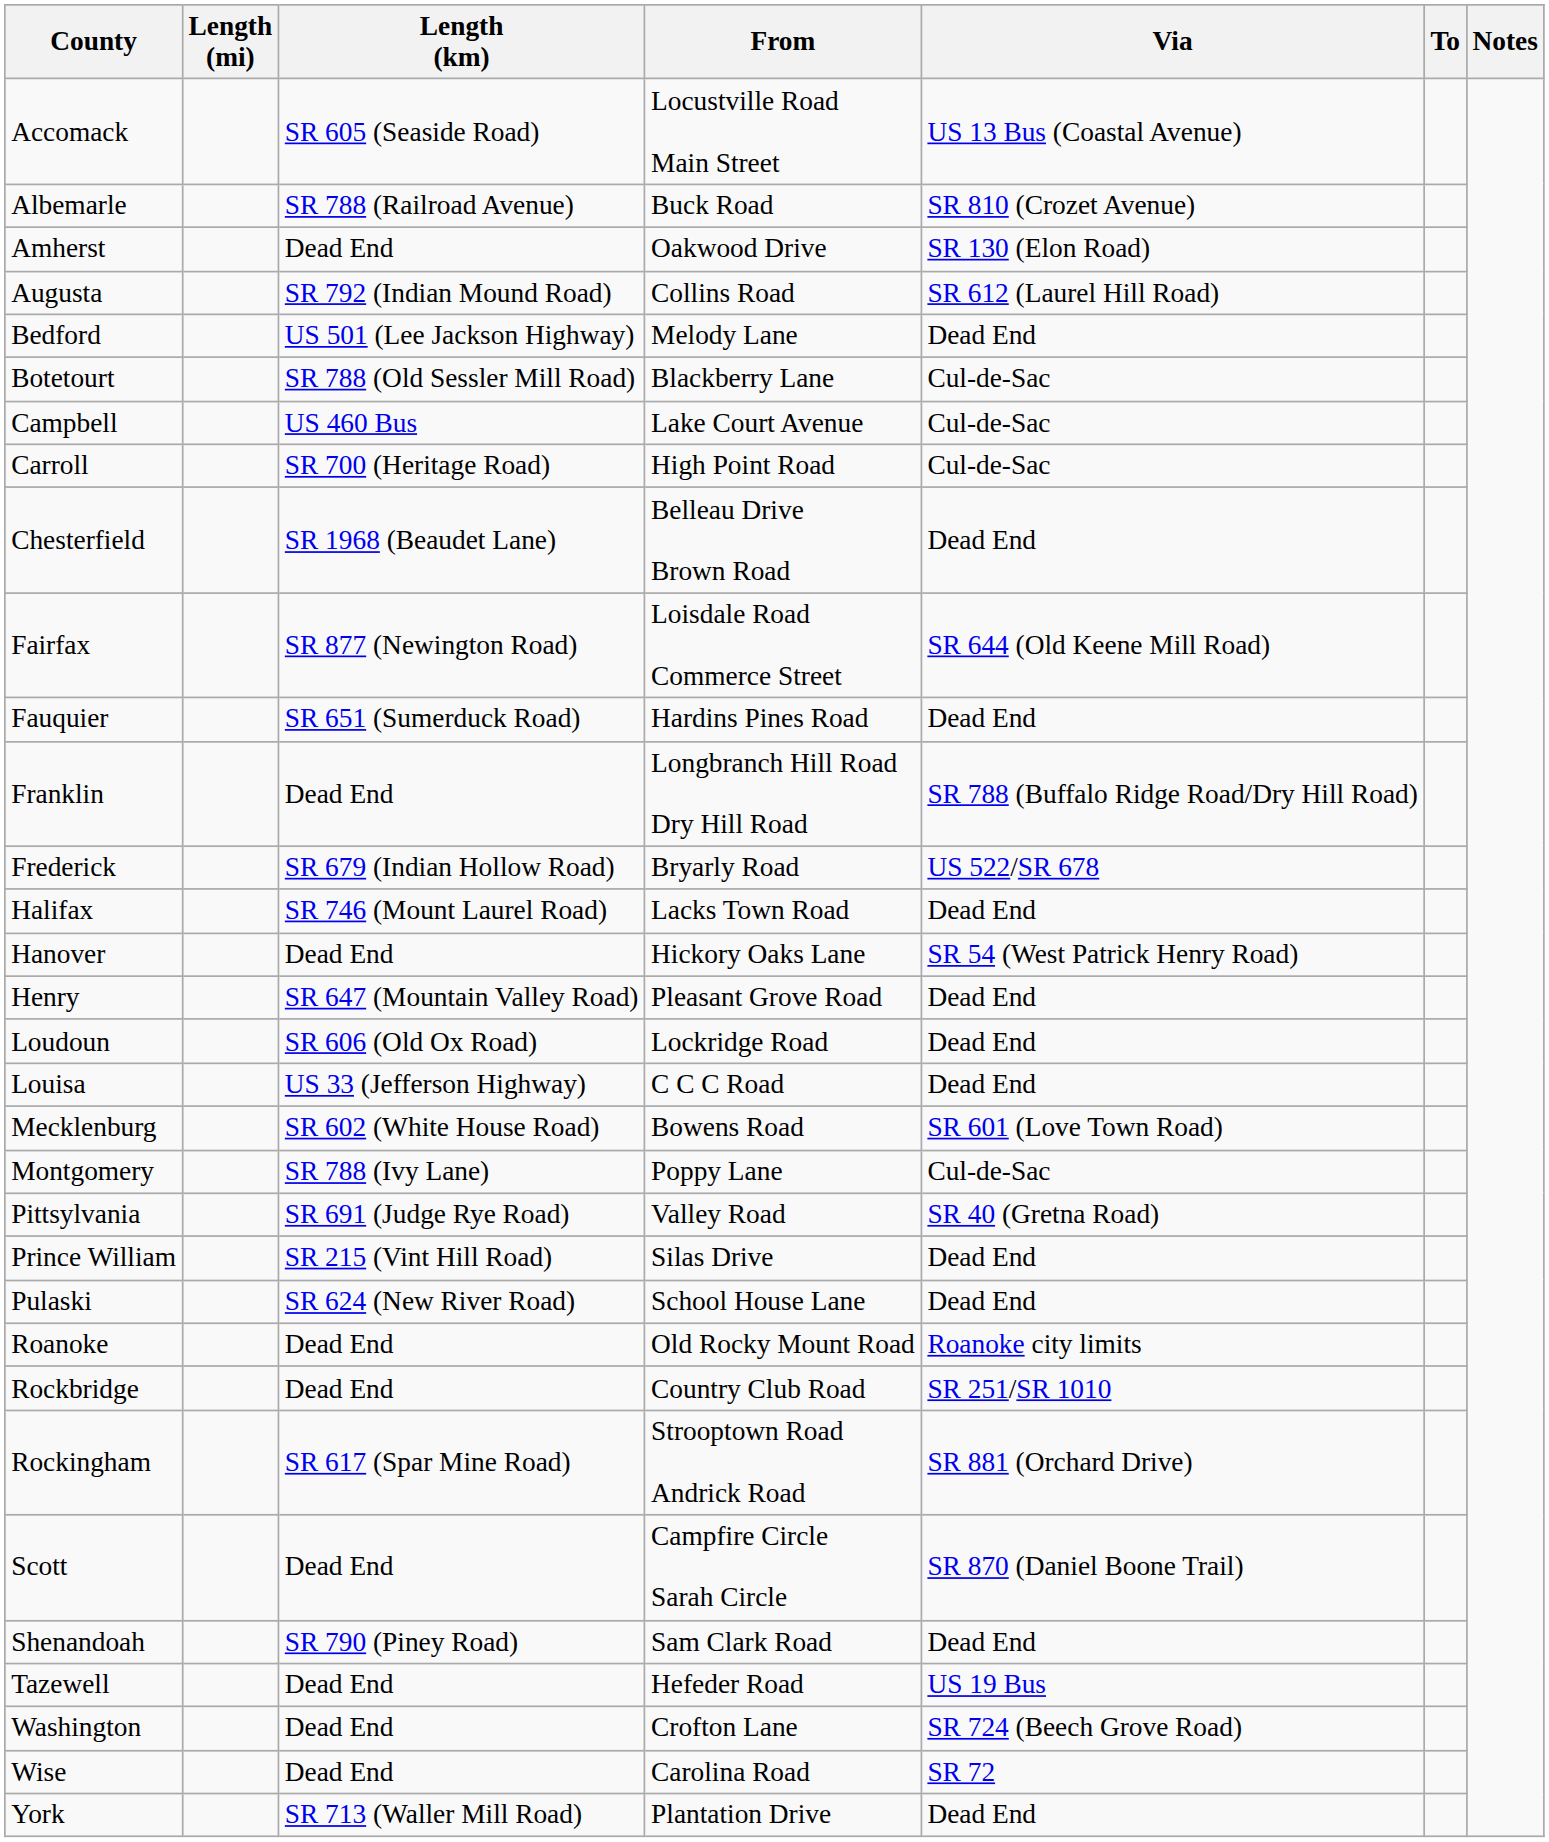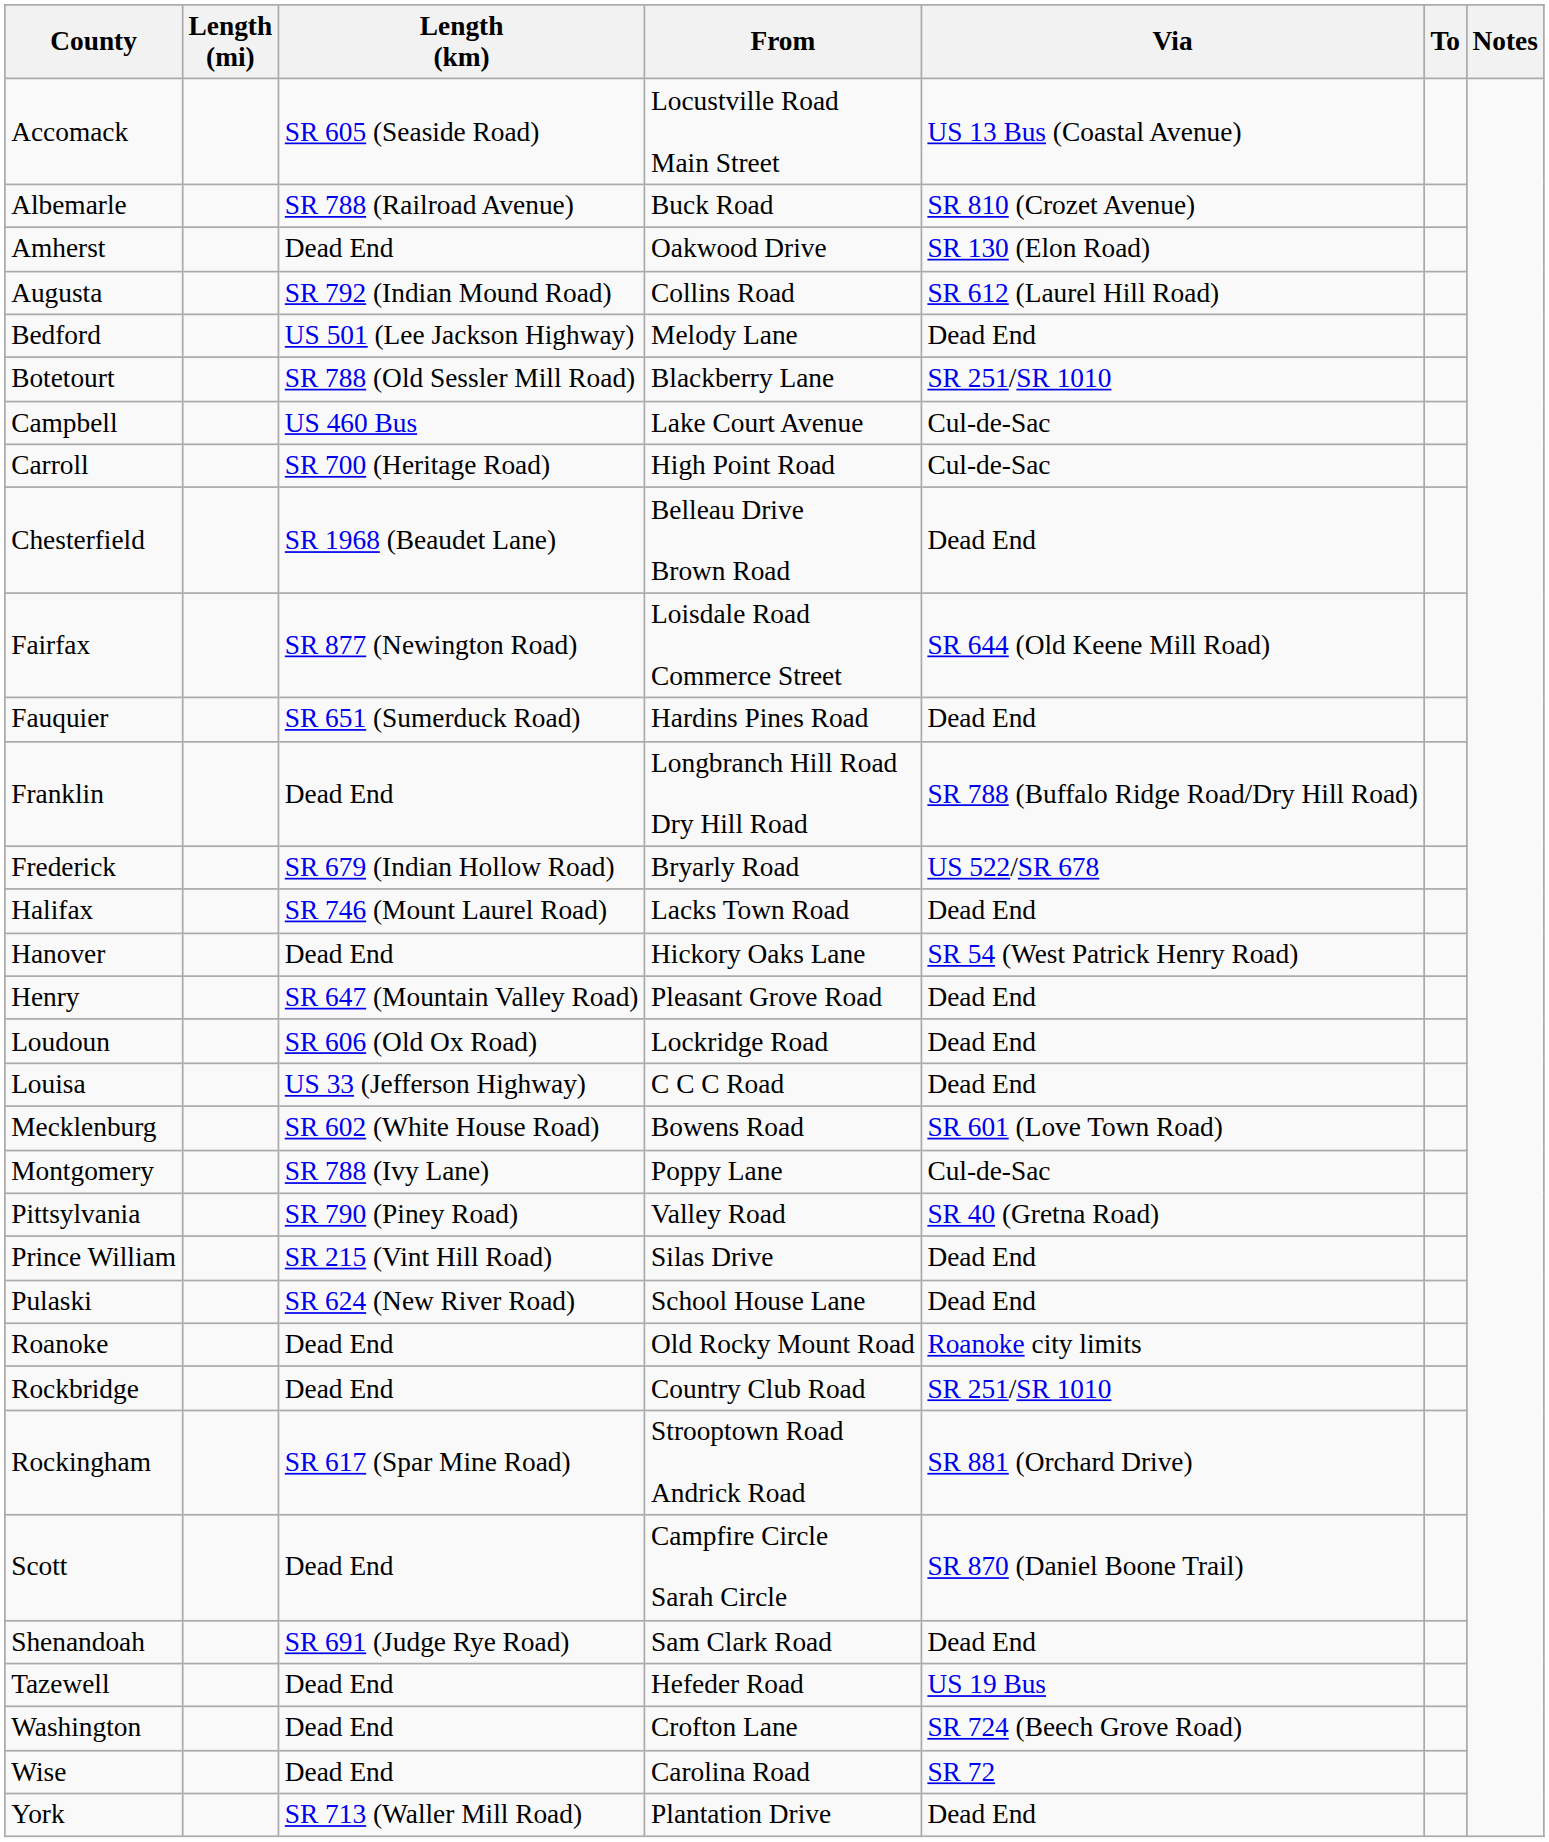(989, 378) Cul-de-Sac -> (1019, 378) SR 251/SR 1010
(427, 1214) SR 691 (Judge Rye Road) -> (401, 1214) SR 790 (Piney Road)
(401, 1641) SR 790 (Piney Road) -> (427, 1641) SR 691 (Judge Rye Road)
